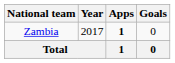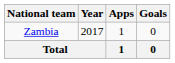(121, 31) bold -> (121, 31) normal
